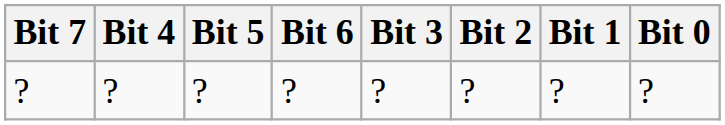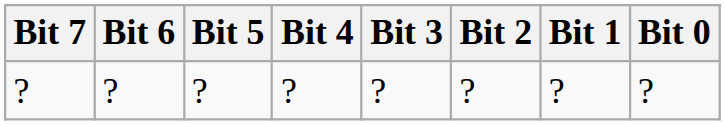columns swapped: (317, 32) <-> (139, 32)
